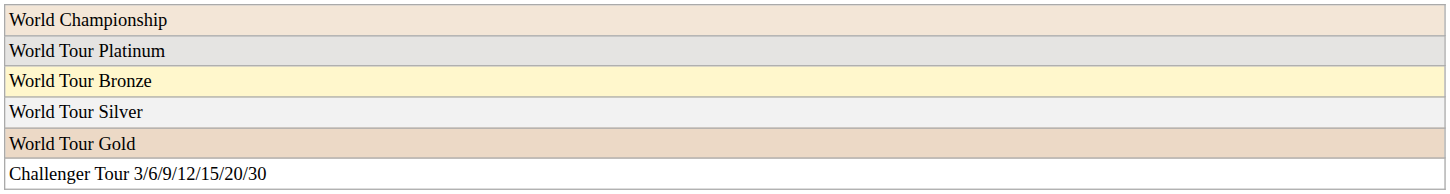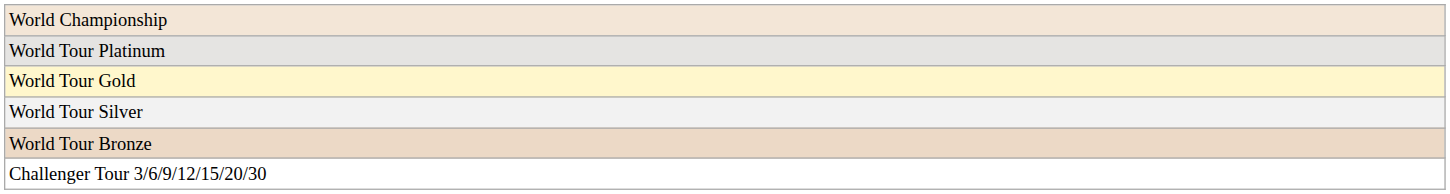(80, 81) World Tour Bronze -> (72, 81) World Tour Gold
(72, 143) World Tour Gold -> (80, 143) World Tour Bronze
